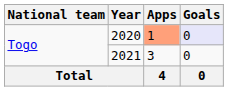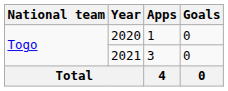(151, 35) lightsalmon background -> (151, 35) no background
(187, 35) lavender background -> (187, 35) no background
